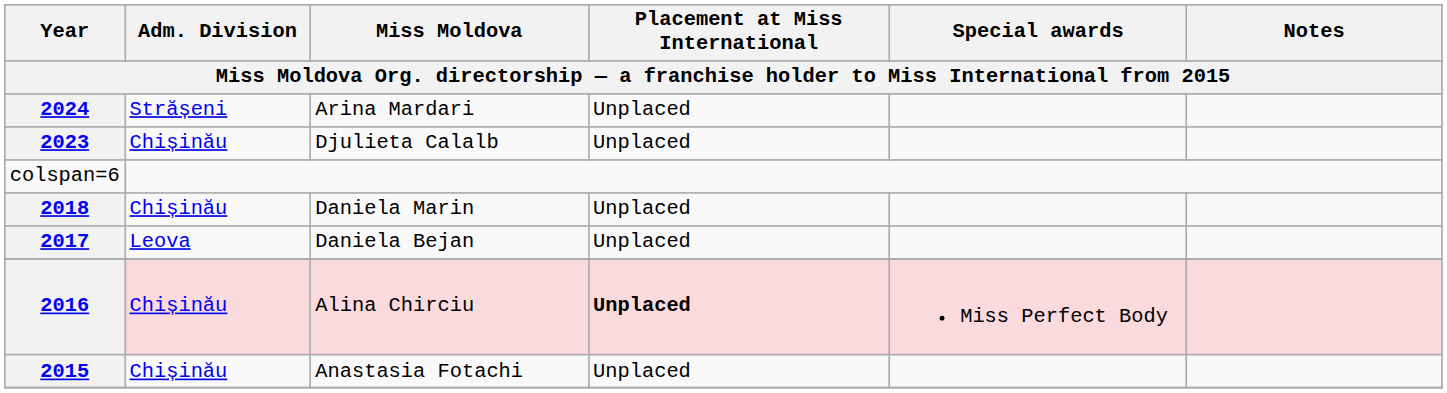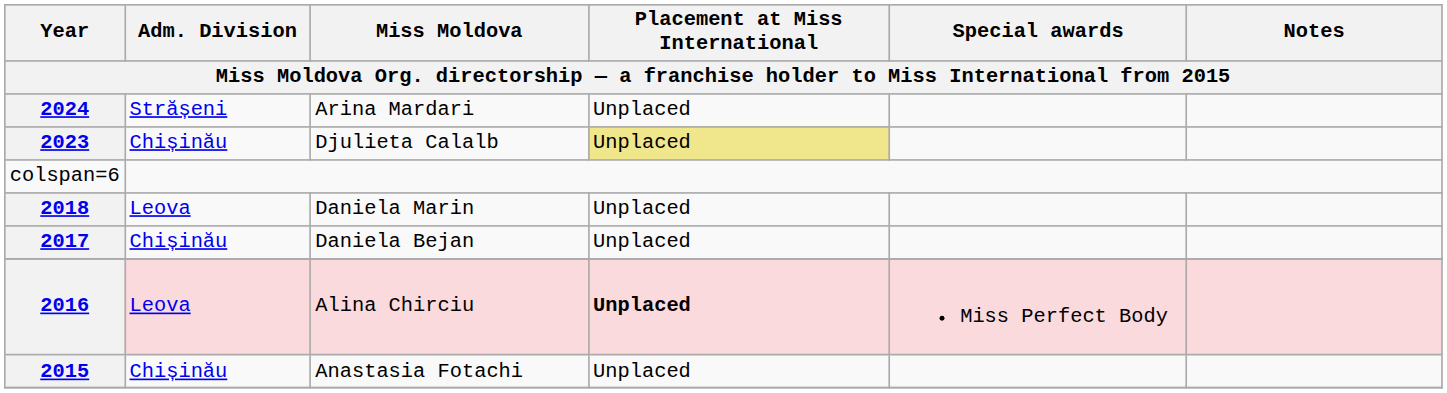(642, 143) no background -> (642, 143) khaki background
(178, 209) Chișinău -> (160, 209) Leova
(160, 242) Leova -> (178, 242) Chișinău
(178, 307) Chișinău -> (160, 307) Leova
